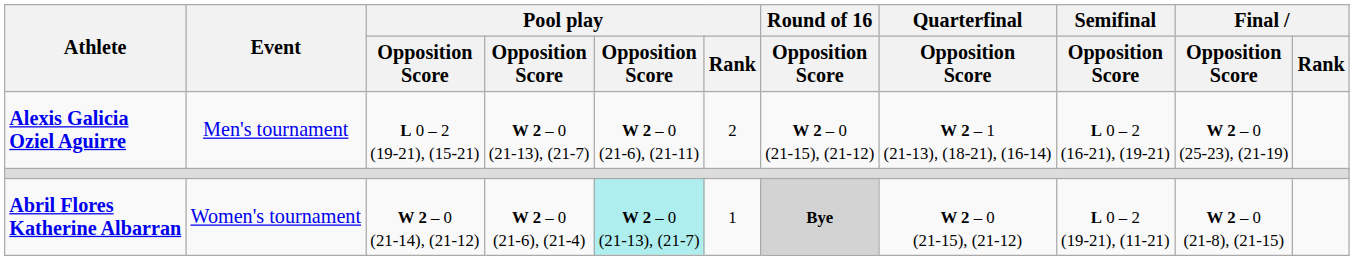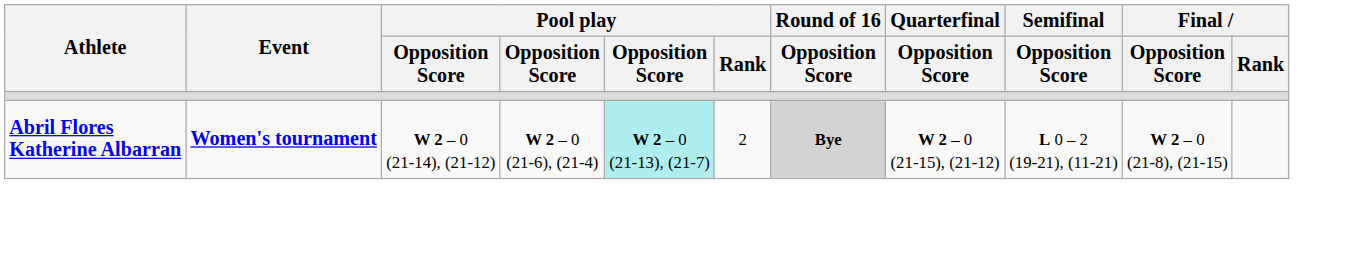- row: (69, 129)
(276, 216) normal -> (284, 139) bold
(732, 217) 1 -> (743, 140) 2
